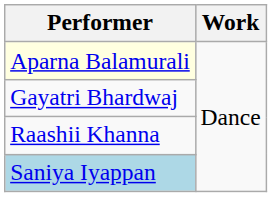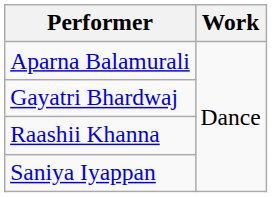(100, 60) lightyellow background -> (100, 60) no background
(83, 172) lightblue background -> (83, 172) no background
